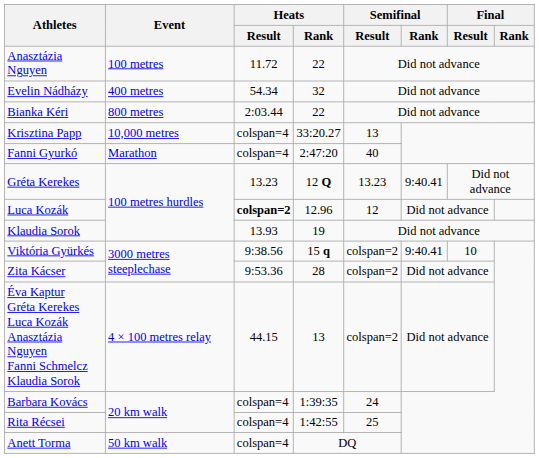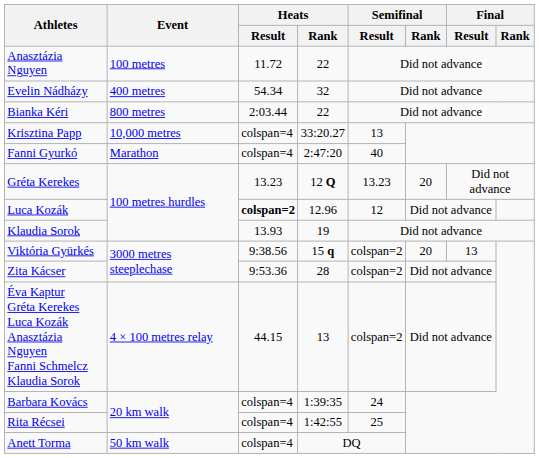(424, 182) 9:40.41 -> (426, 182) 20
(424, 251) 9:40.41 -> (426, 251) 20
(471, 251) 10 -> (471, 251) 13
